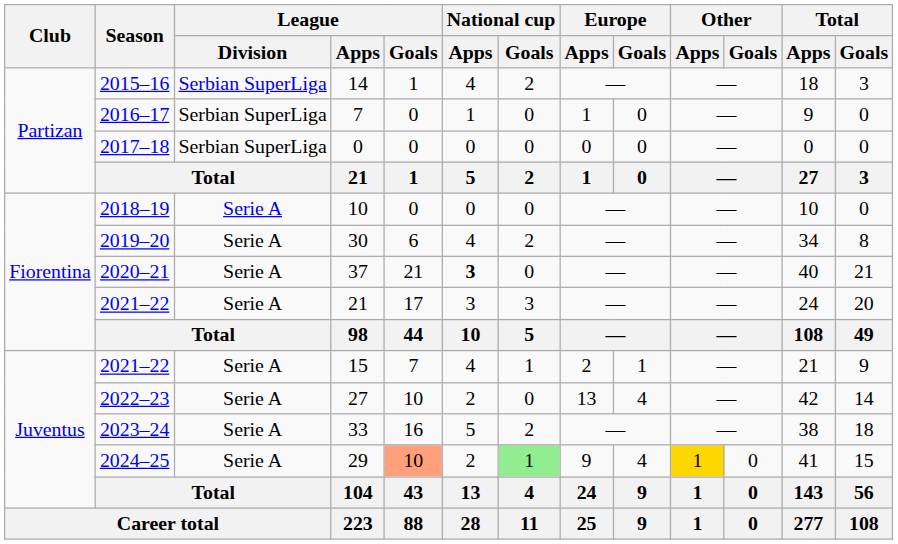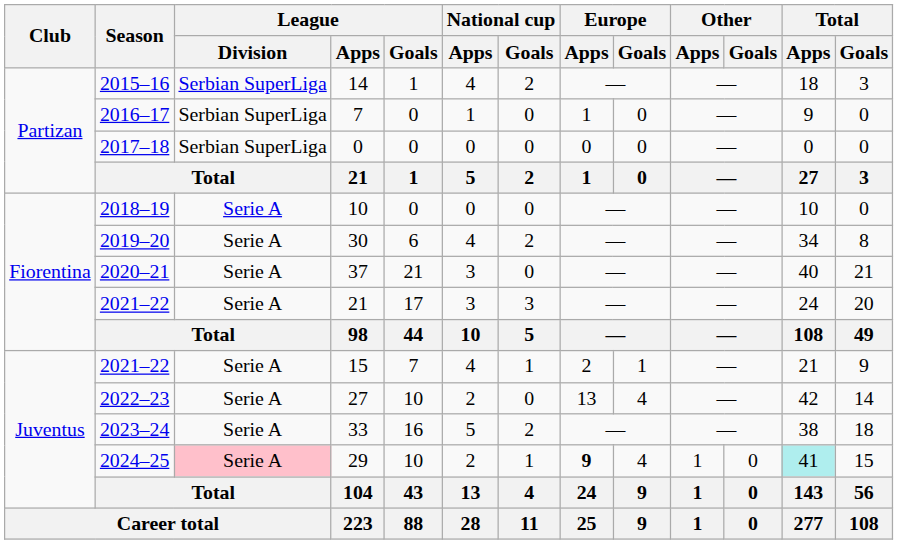(470, 271) bold -> (470, 271) normal
(253, 460) no background -> (253, 460) pink background
(413, 460) lightsalmon background -> (413, 460) no background
(529, 460) lightgreen background -> (529, 460) no background
(587, 460) normal -> (587, 460) bold
(697, 460) gold background -> (697, 460) no background
(808, 460) no background -> (808, 460) paleturquoise background
